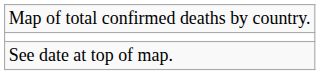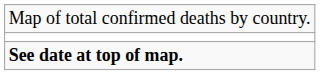(91, 55) normal -> (96, 55) bold
